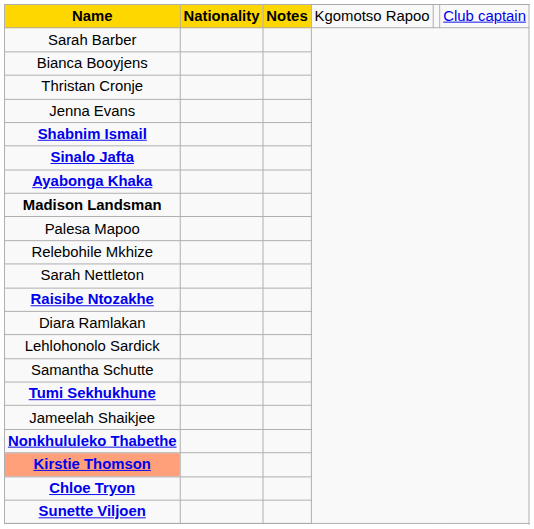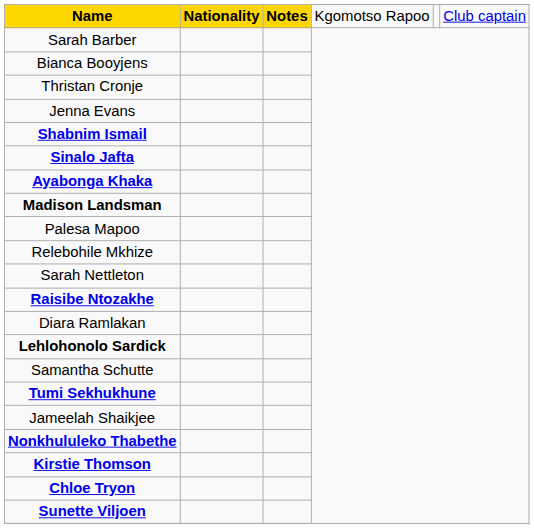(92, 346) normal -> (92, 346) bold
(92, 464) lightsalmon background -> (92, 464) no background
